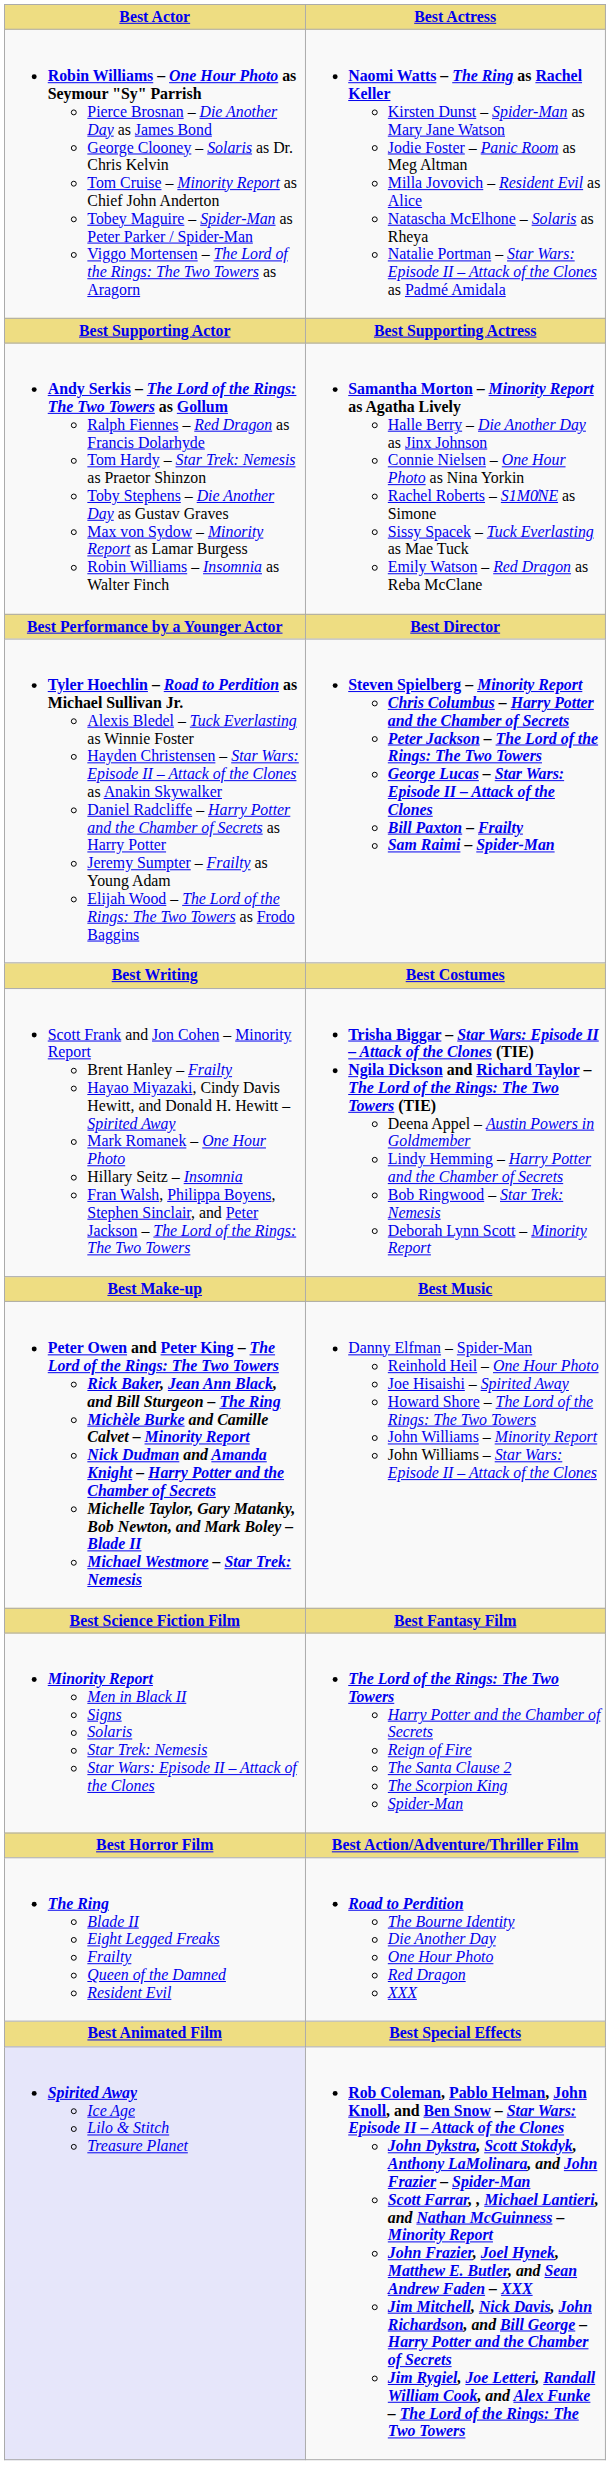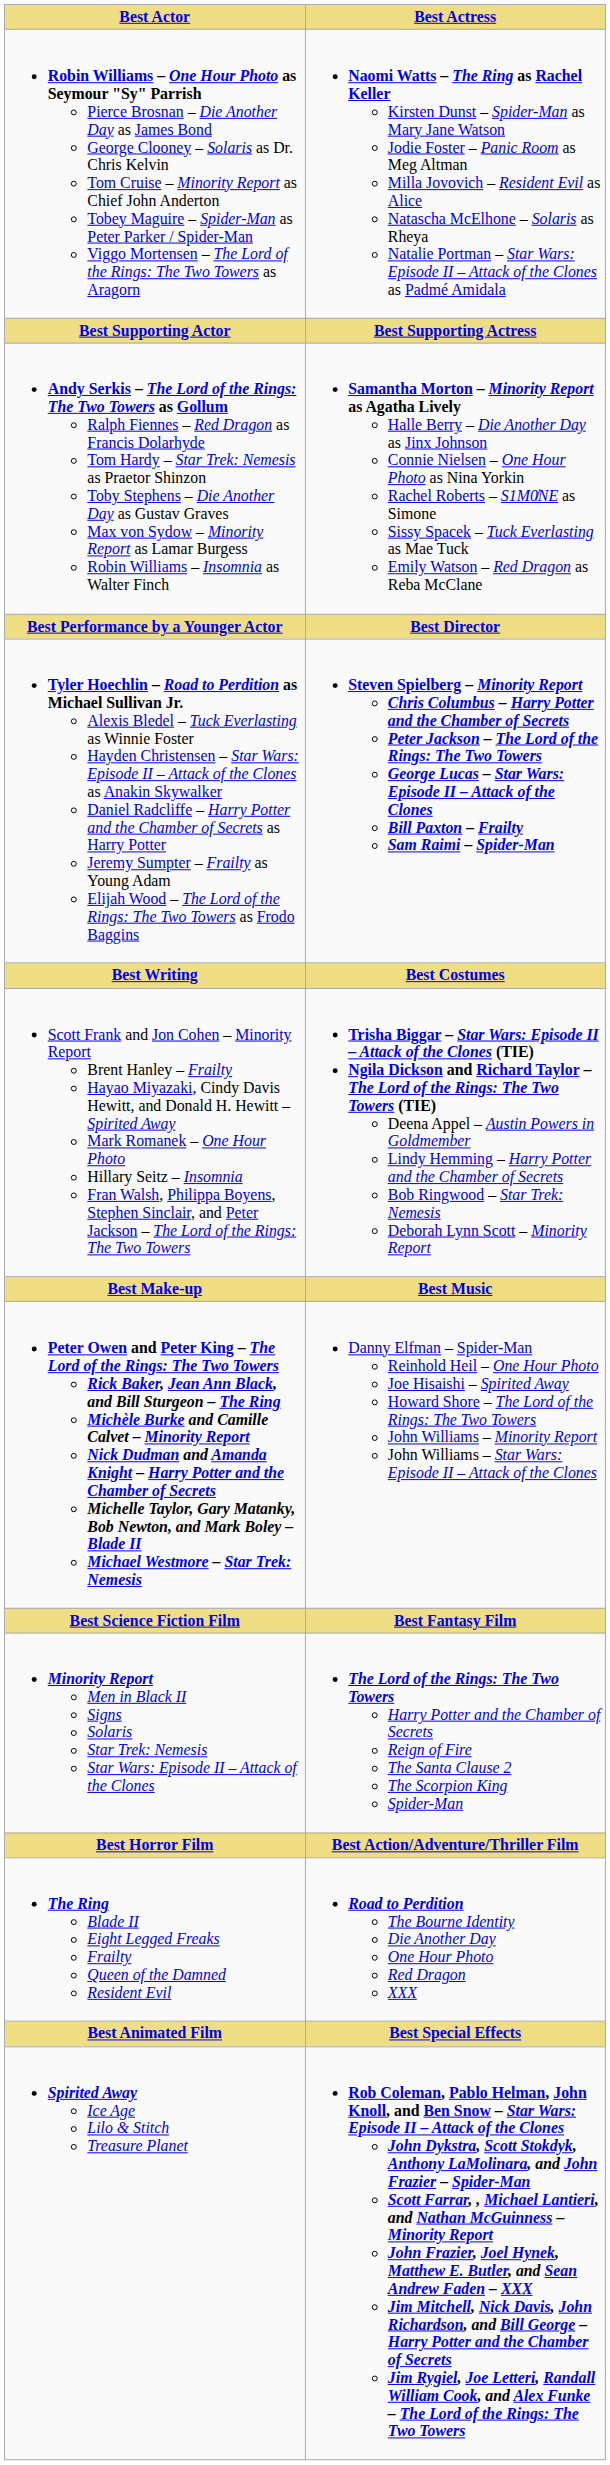(155, 2119) lavender background -> (155, 2119) no background
